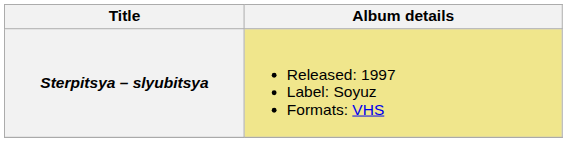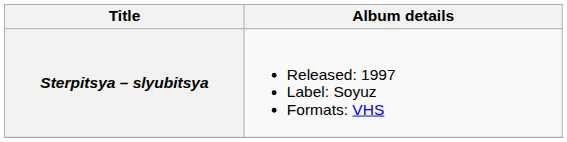(403, 92) khaki background -> (403, 92) no background
